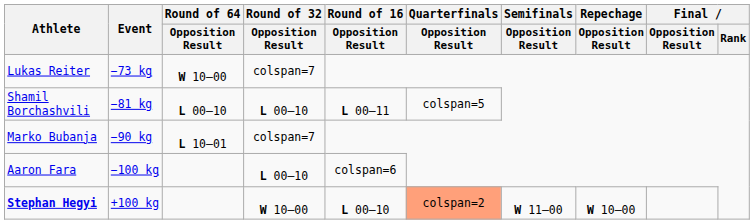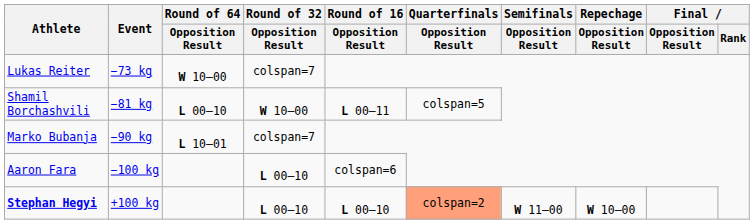(284, 111) L 00–10 -> (284, 111) W 10–00
(284, 210) W 10–00 -> (284, 210) L 00–10
